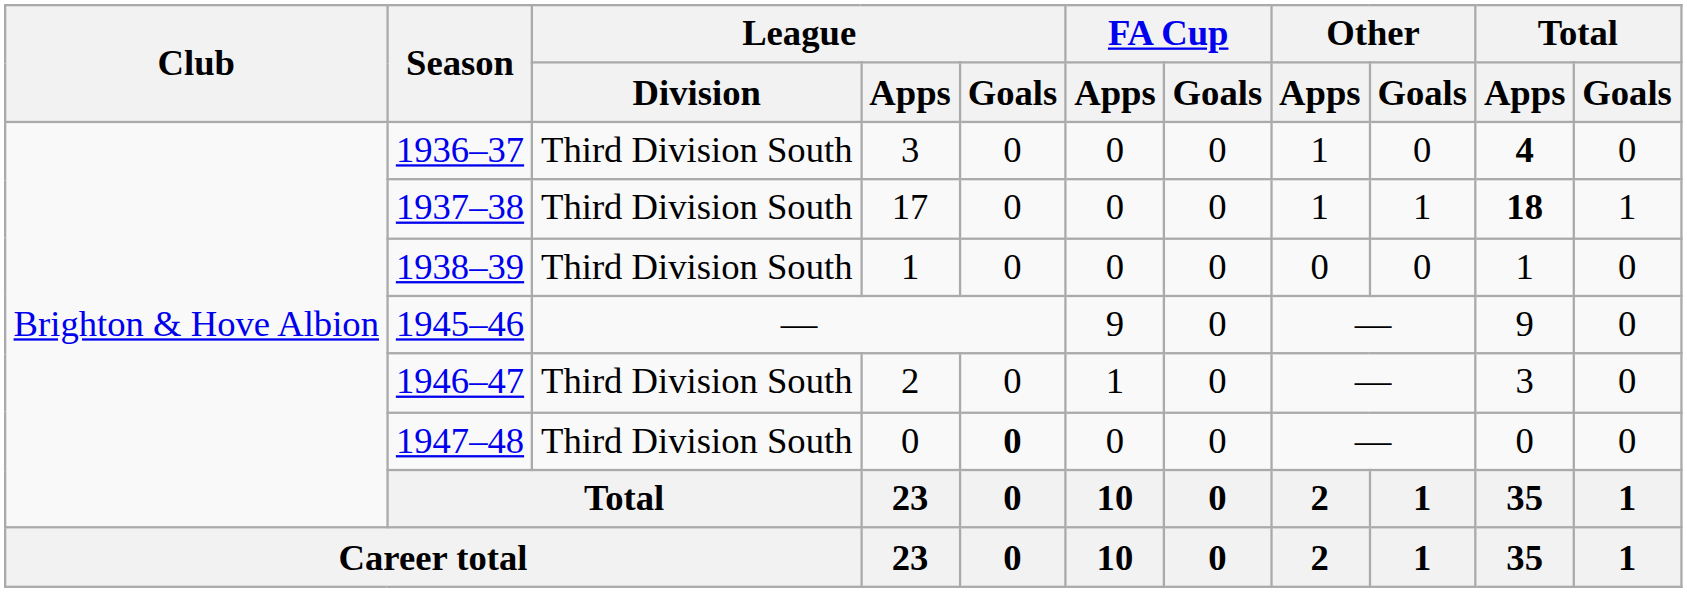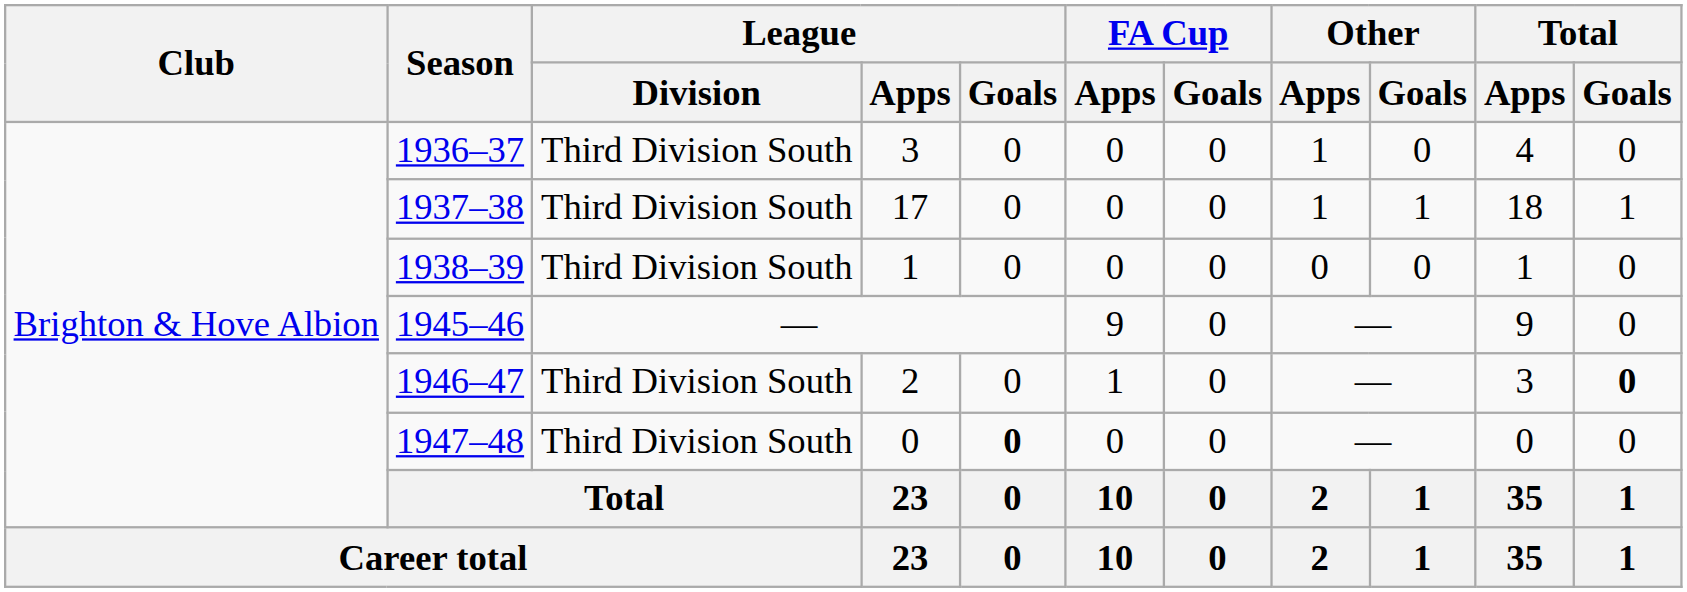(1525, 149) bold -> (1525, 149) normal
(1525, 207) bold -> (1525, 207) normal
(1627, 382) normal -> (1627, 382) bold
